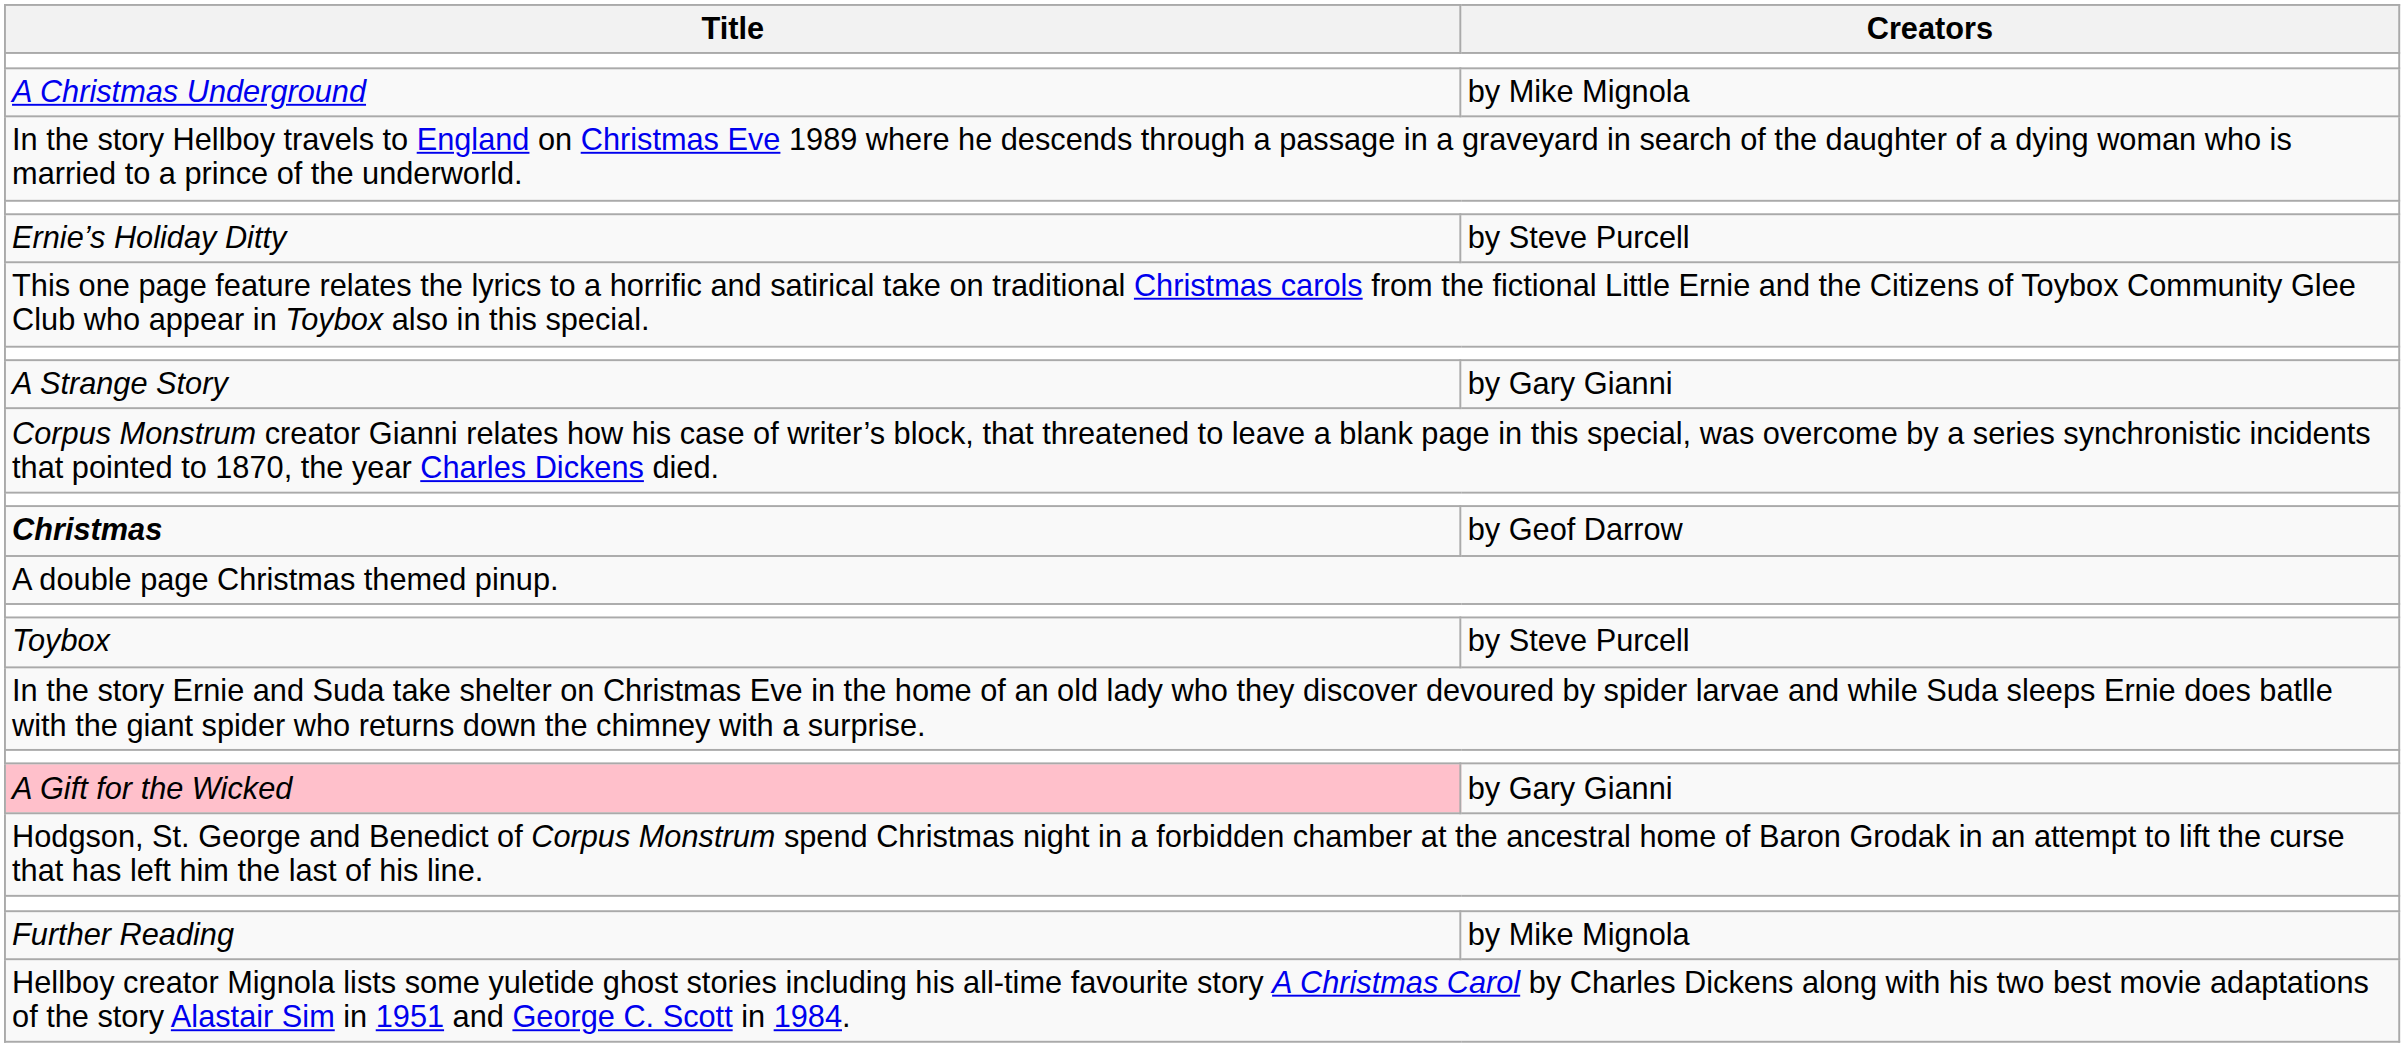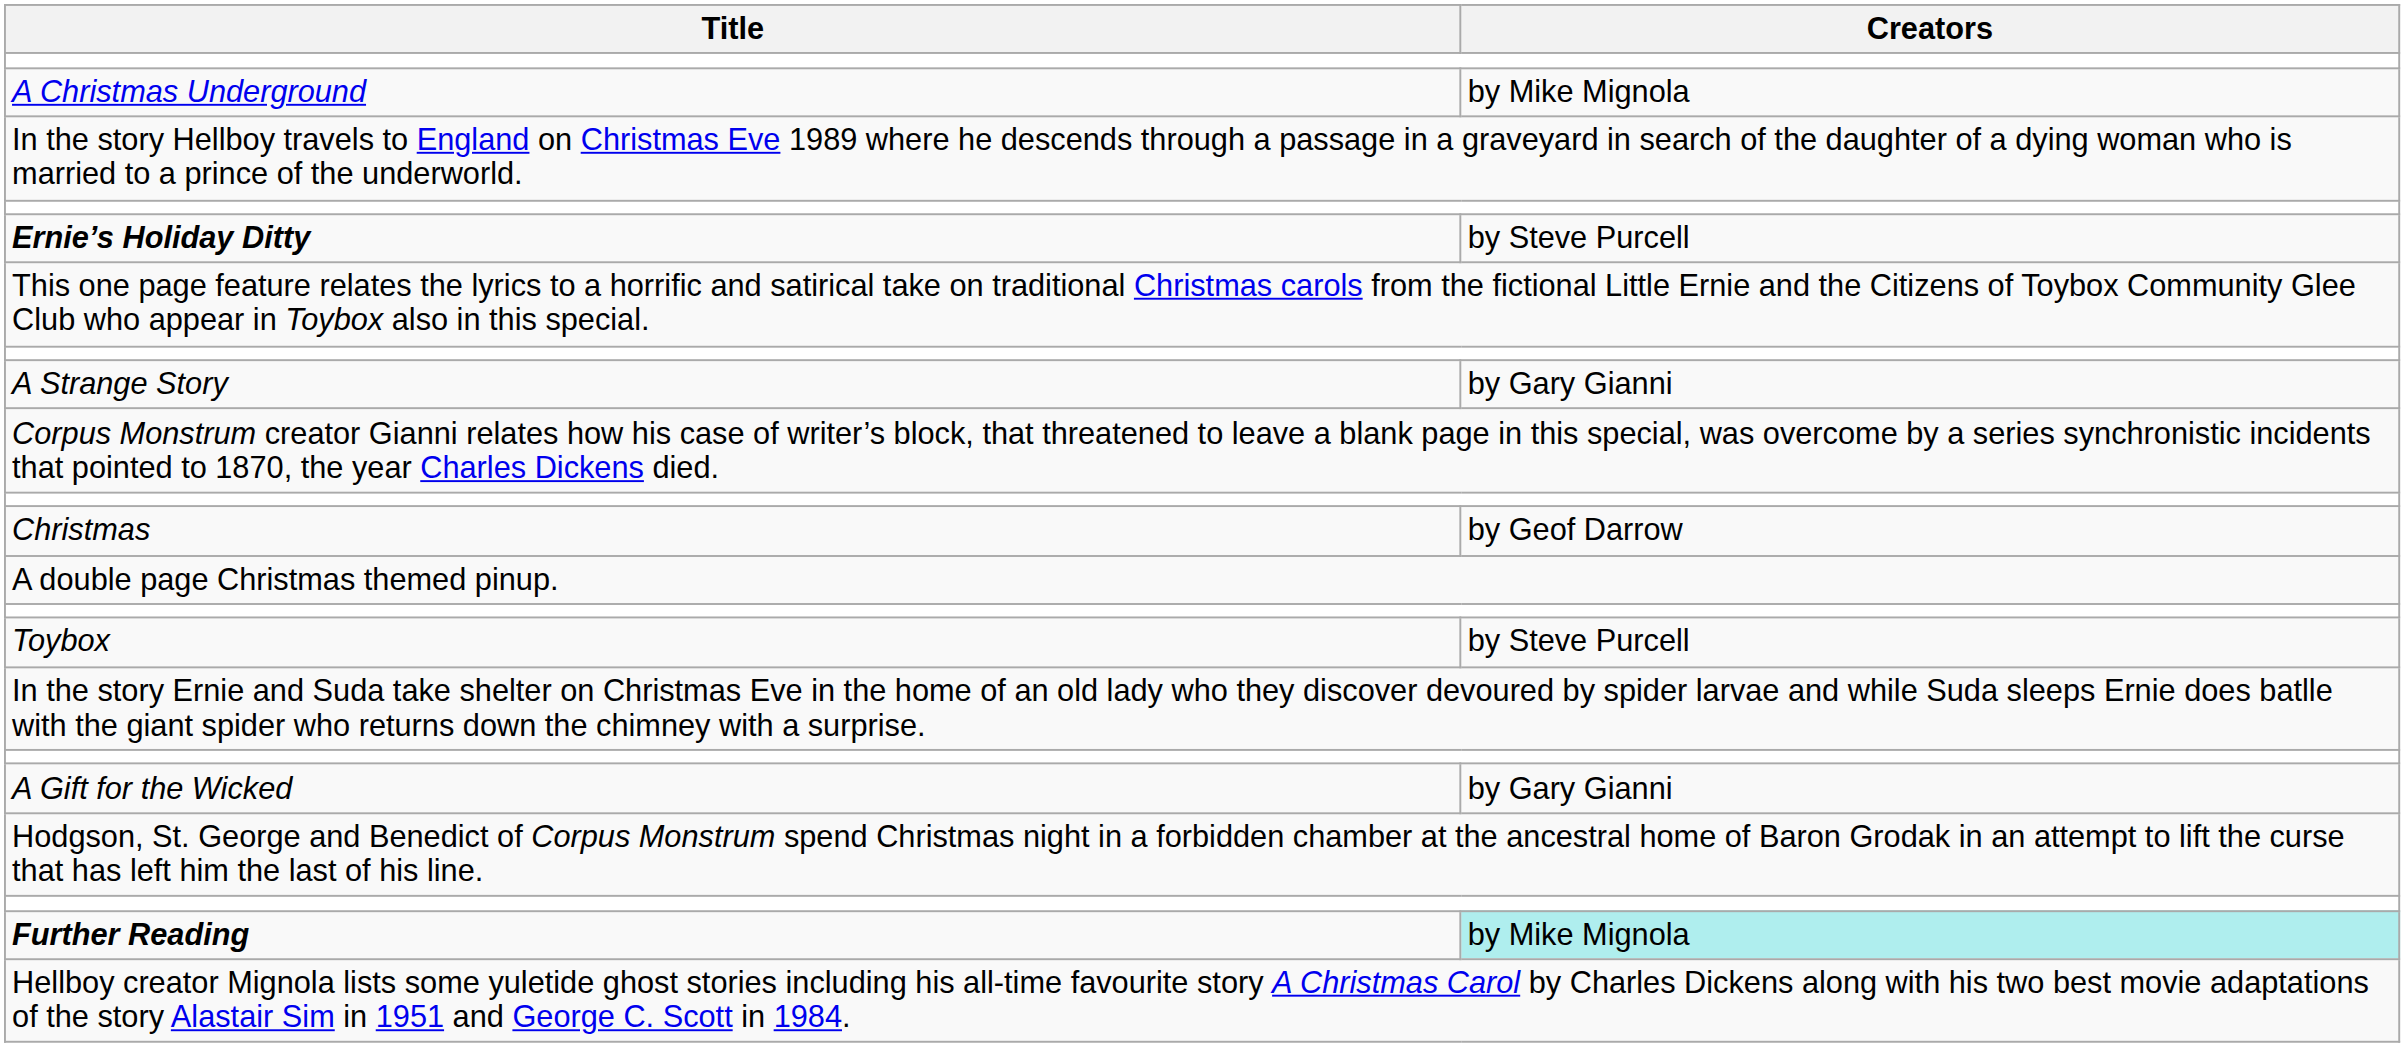(149, 237) normal -> (161, 237) bold
(87, 530) bold -> (81, 530) normal
(152, 787) pink background -> (152, 787) no background
(123, 934) normal -> (131, 934) bold
(1579, 934) no background -> (1579, 934) paleturquoise background
